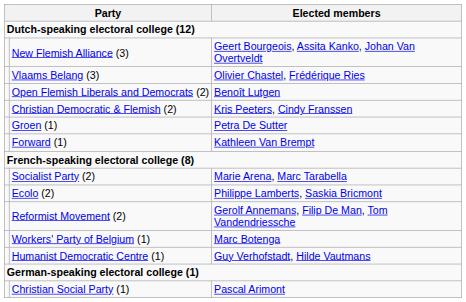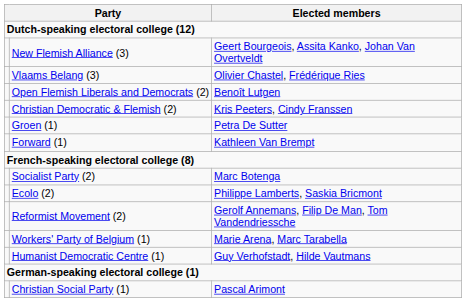(280, 176) Marie Arena, Marc Tarabella -> (247, 176) Marc Botenga
(247, 239) Marc Botenga -> (280, 239) Marie Arena, Marc Tarabella
